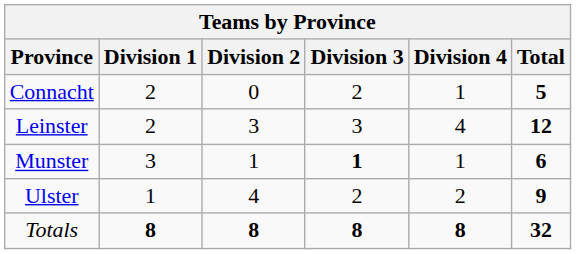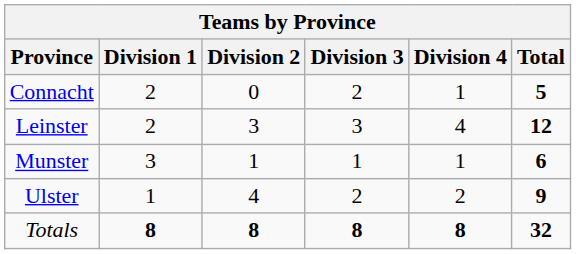(357, 160) bold -> (357, 160) normal
